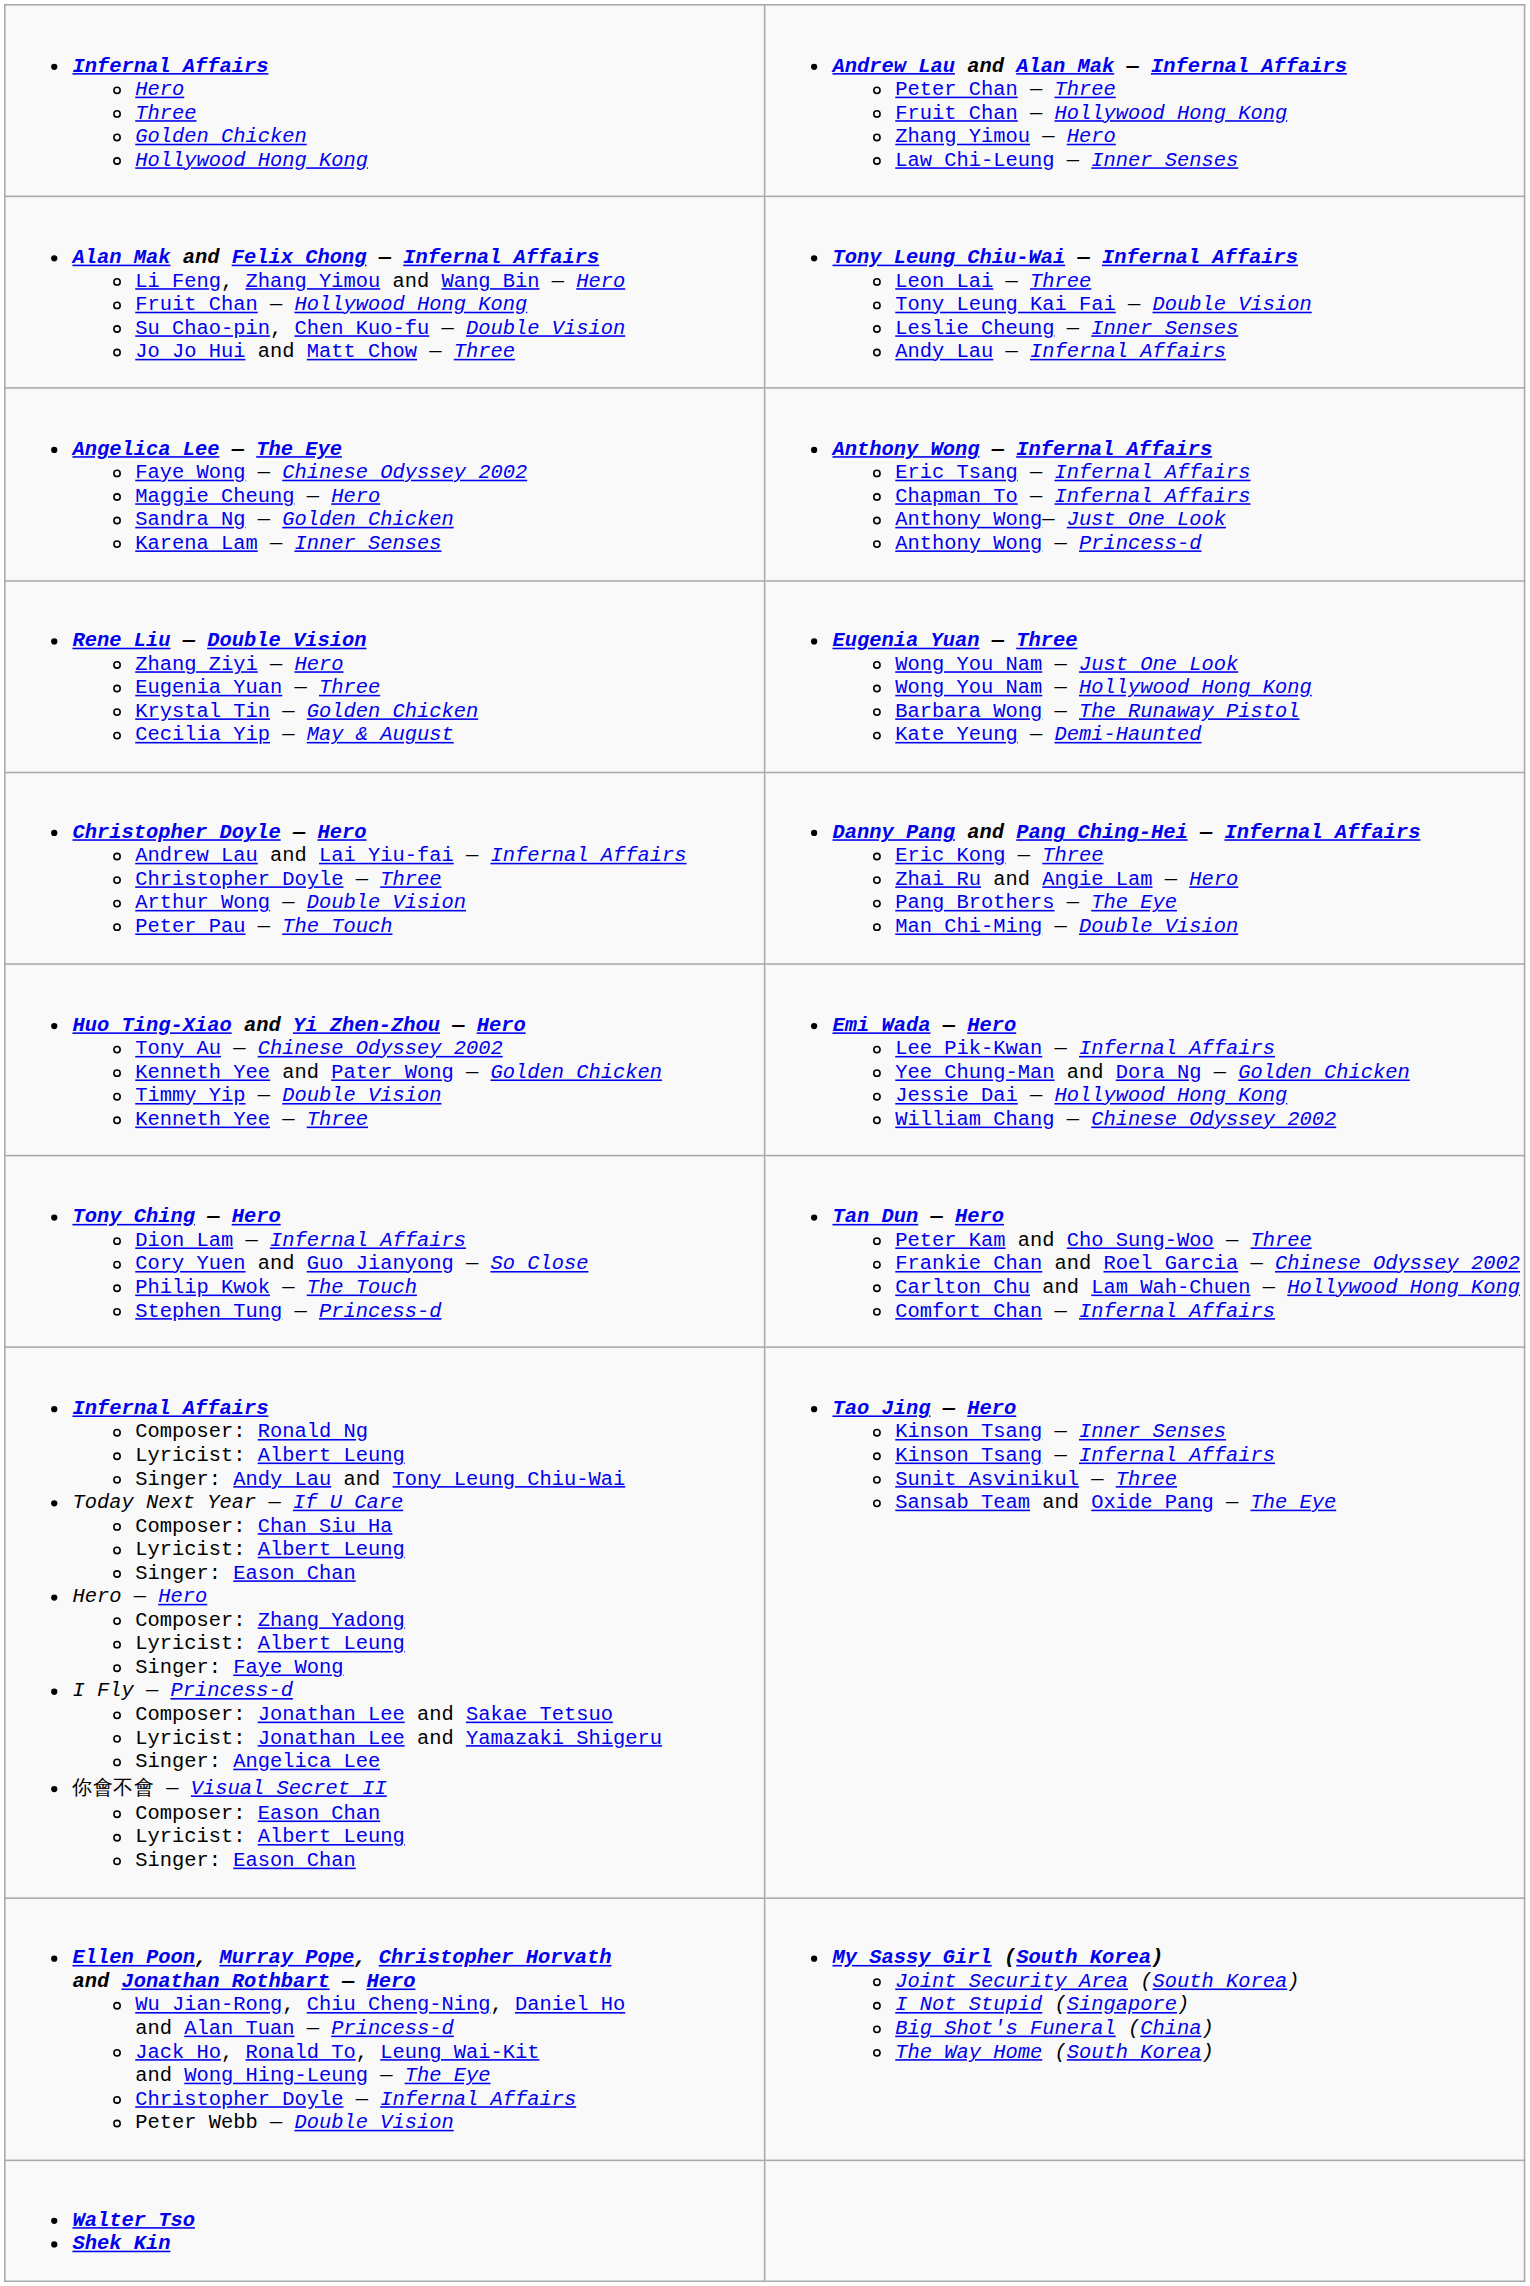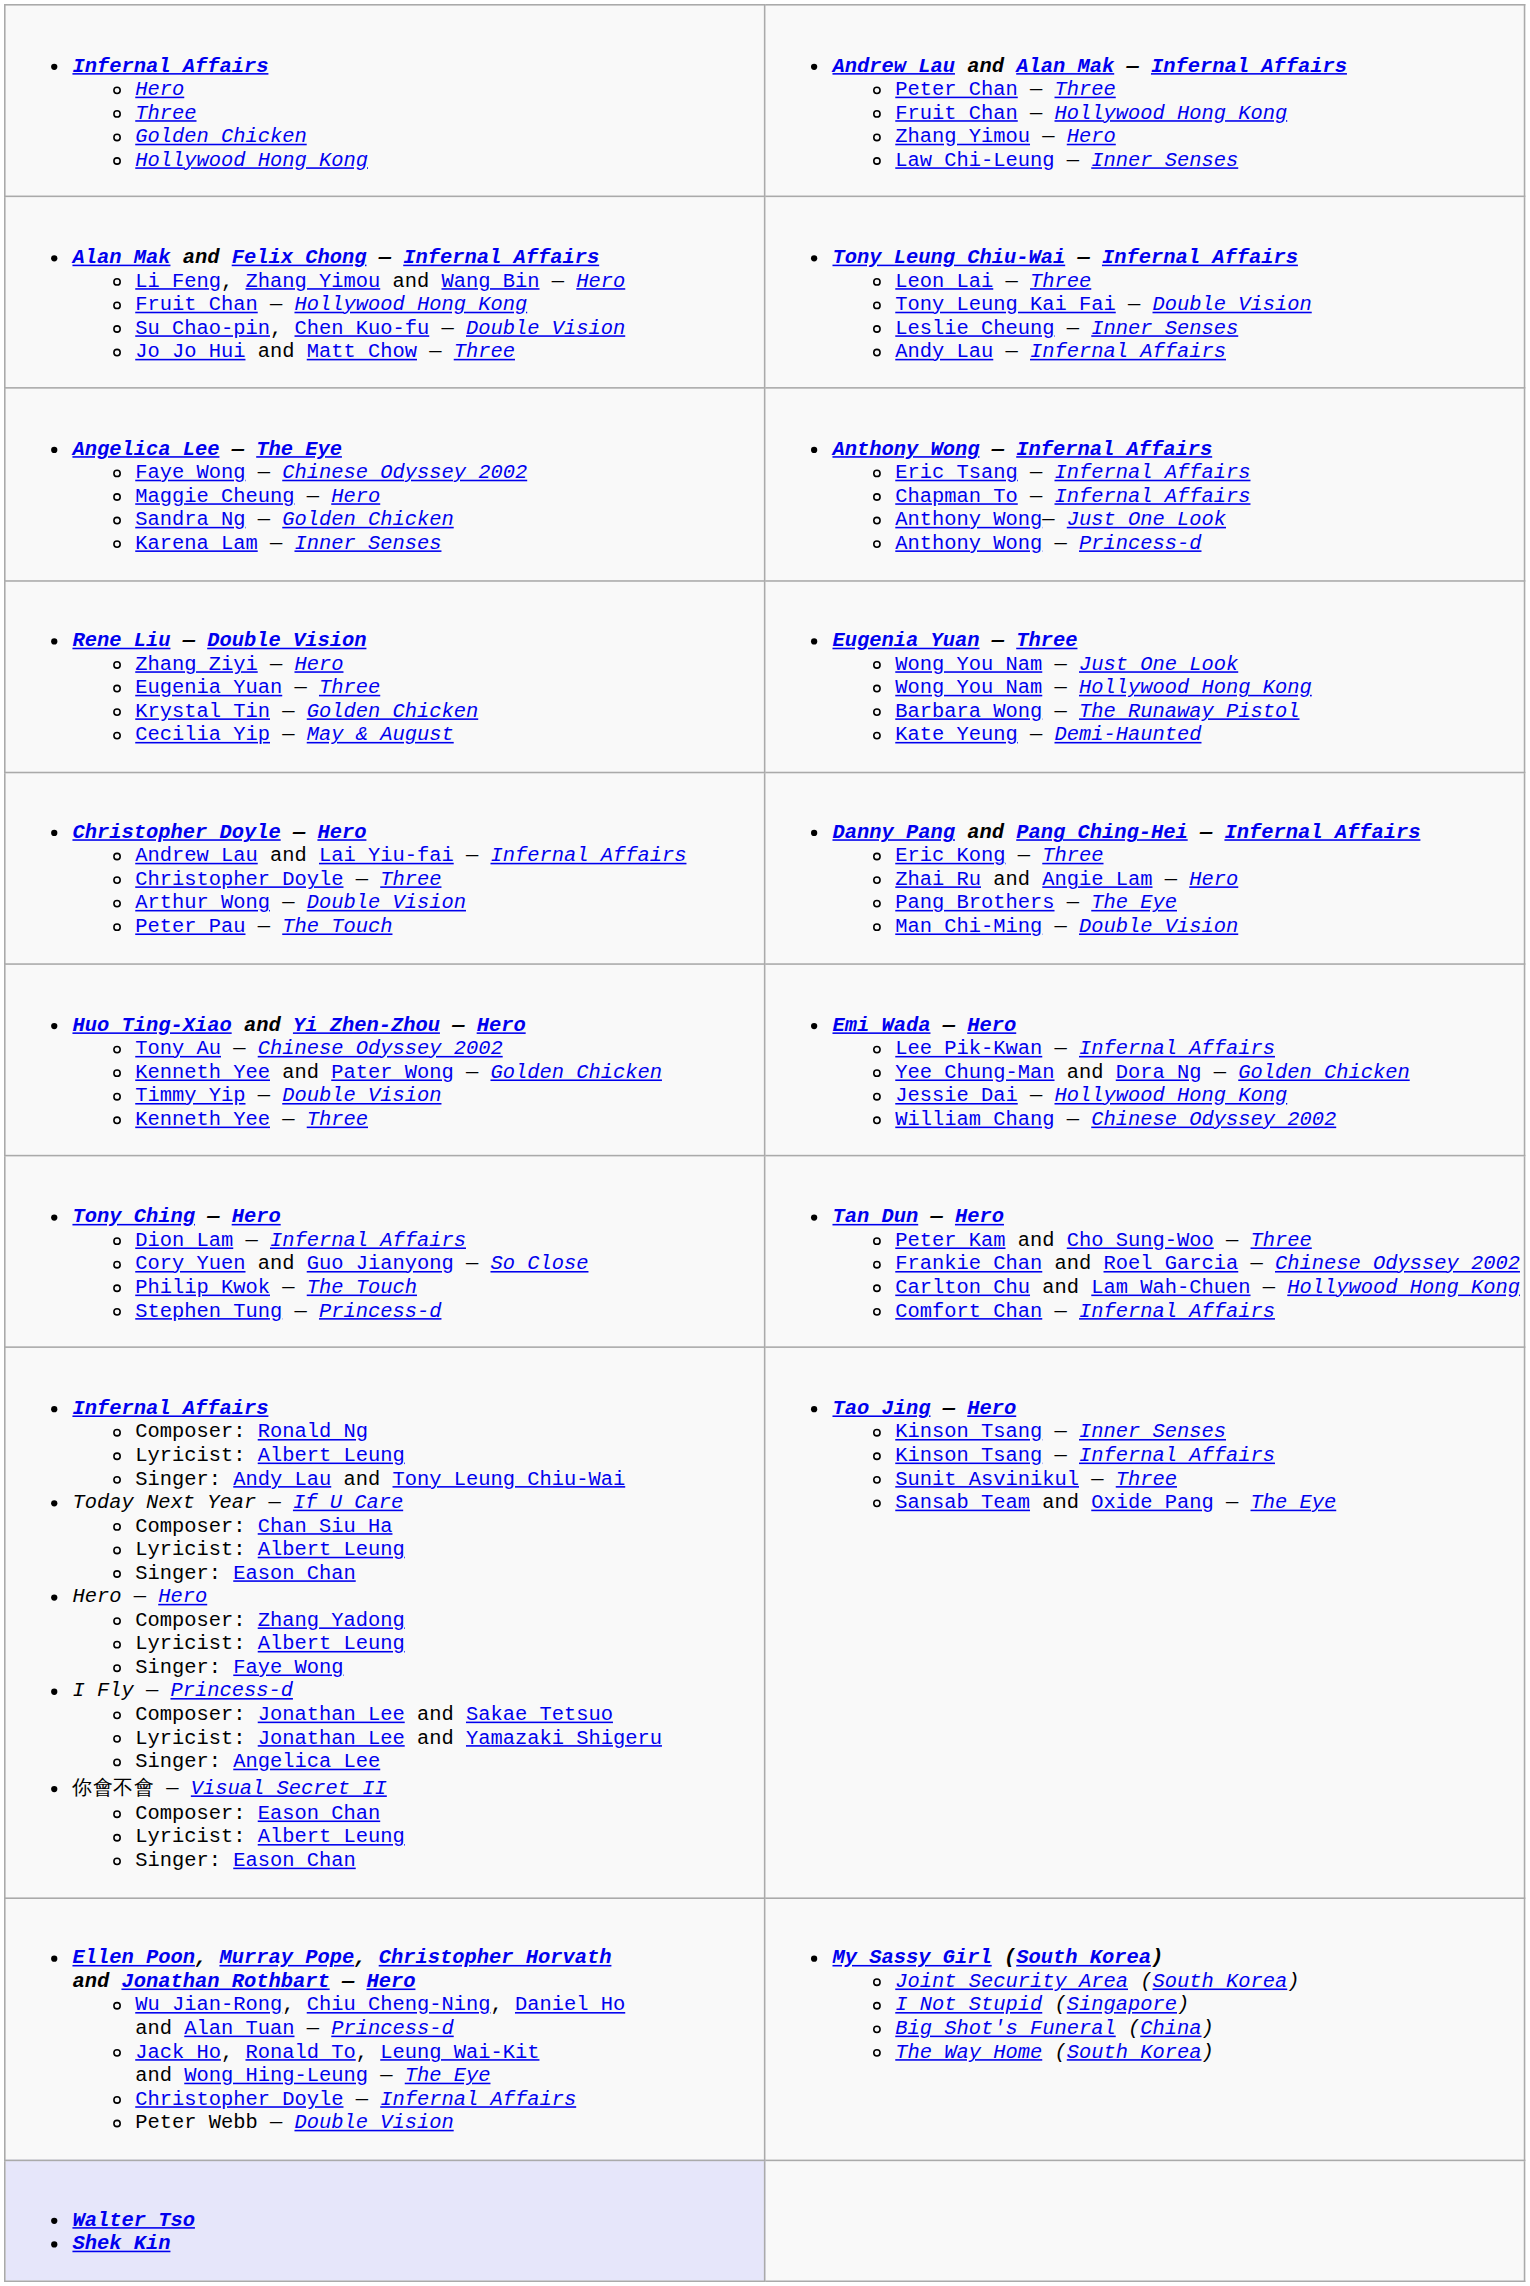(385, 2232) no background -> (385, 2232) lavender background
